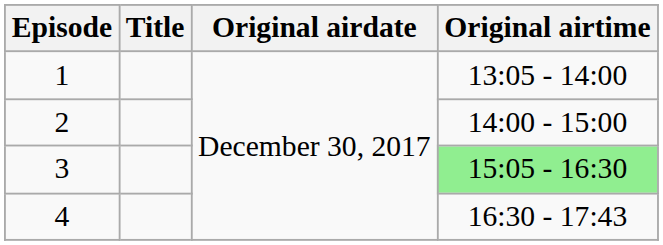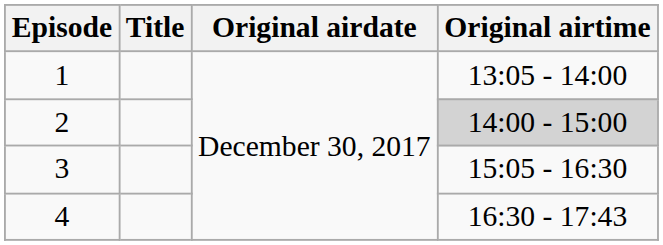(547, 121) no background -> (547, 121) lightgrey background
(547, 168) lightgreen background -> (547, 168) no background
